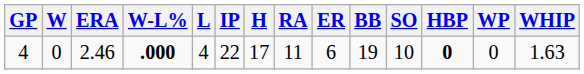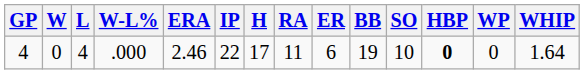columns swapped: (204, 20) <-> (97, 20)
(158, 52) bold -> (129, 52) normal
(547, 52) 1.63 -> (547, 52) 1.64
